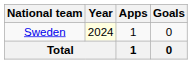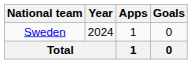(101, 31) lightyellow background -> (101, 31) no background
